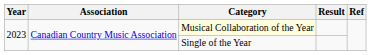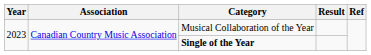(247, 27) lightyellow background -> (247, 27) no background
(216, 43) normal -> (218, 43) bold
